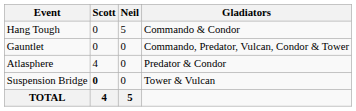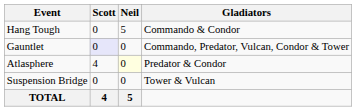(95, 47) no background -> (95, 47) lavender background
(123, 64) no background -> (123, 64) lightyellow background
(95, 81) bold -> (95, 81) normal
